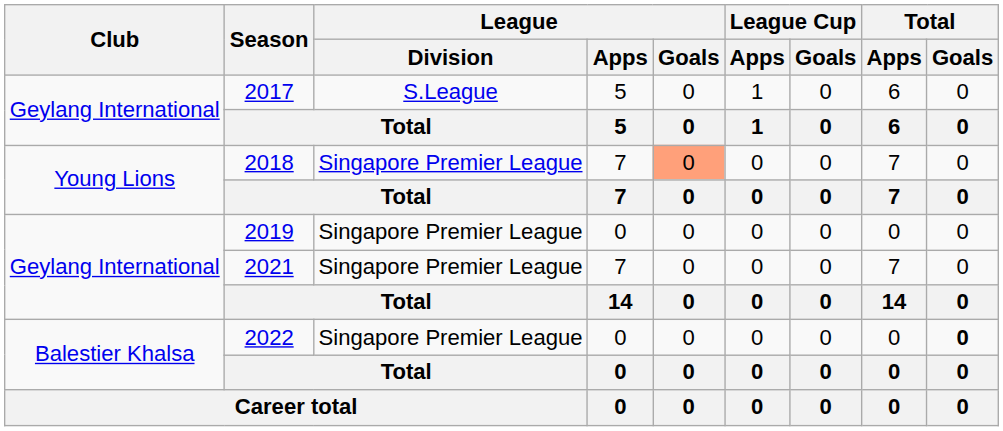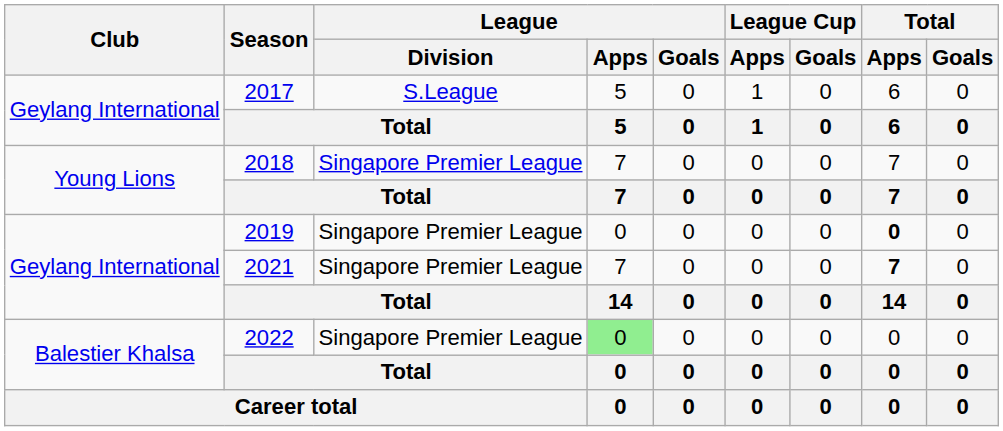(689, 162) lightsalmon background -> (689, 162) no background
(894, 232) normal -> (894, 232) bold
(894, 267) normal -> (894, 267) bold
(620, 337) no background -> (620, 337) lightgreen background
(963, 337) bold -> (963, 337) normal
